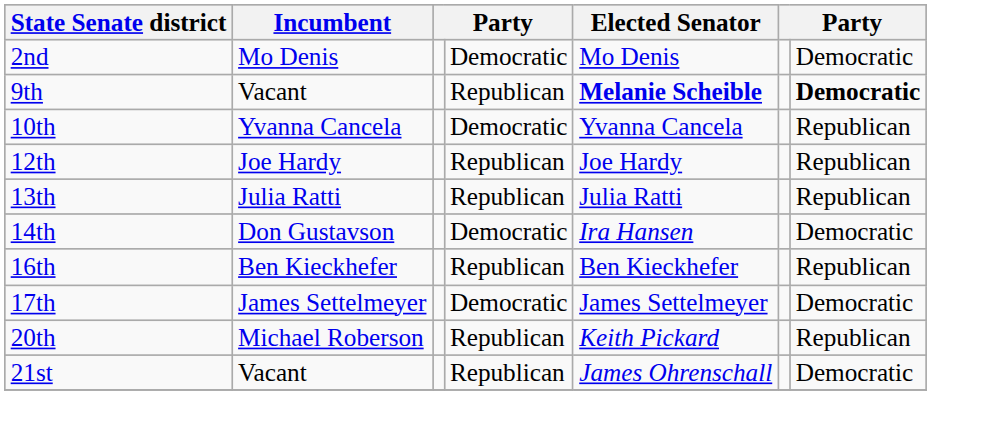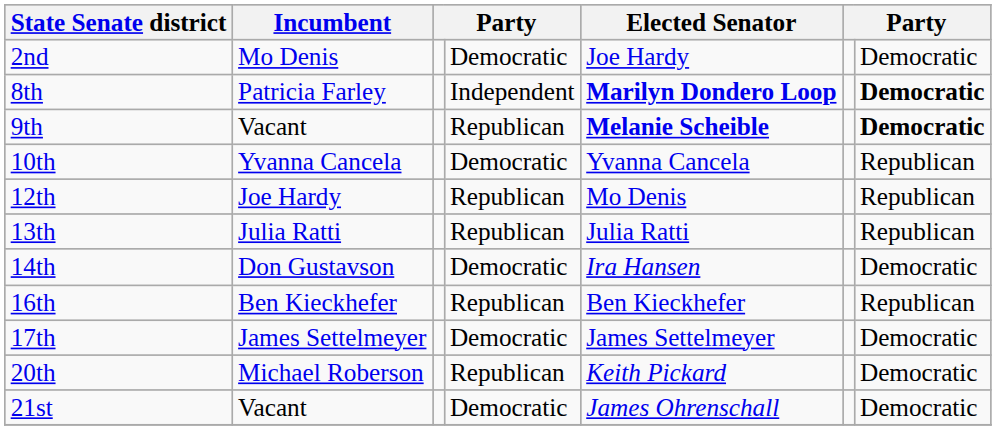(629, 57) Mo Denis -> (638, 57) Joe Hardy
+ row: (27, 92)
(631, 162) Joe Hardy -> (636, 196) Mo Denis
(853, 336) Republican -> (919, 371) Democratic
(507, 371) Republican -> (509, 406) Democratic
